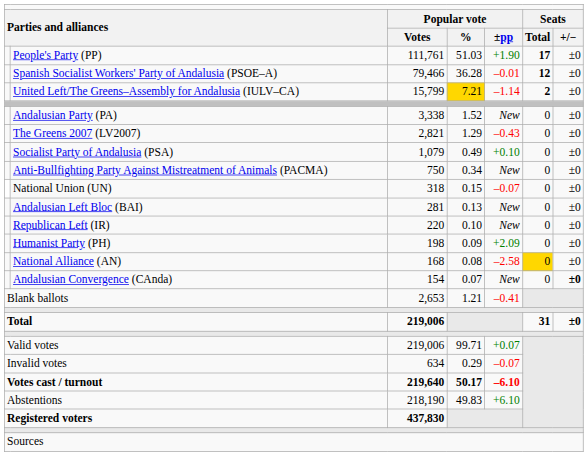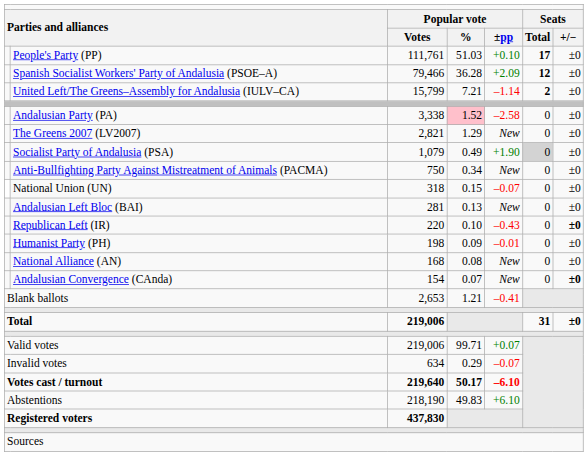(506, 55) +1.90 -> (506, 55) +0.10
(507, 73) –0.01 -> (506, 73) +2.09
(472, 92) gold background -> (472, 92) no background
(472, 115) no background -> (472, 115) pink background
(510, 115) New -> (507, 115) –2.58
(507, 133) –0.43 -> (510, 133) New
(506, 152) +0.10 -> (506, 152) +1.90
(547, 152) no background -> (547, 152) lightgrey background
(510, 225) New -> (507, 225) –0.43
(575, 225) normal -> (575, 225) bold
(506, 243) +2.09 -> (507, 243) –0.01
(507, 261) –2.58 -> (510, 261) New
(547, 261) gold background -> (547, 261) no background
